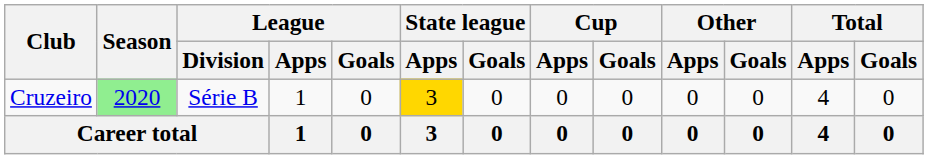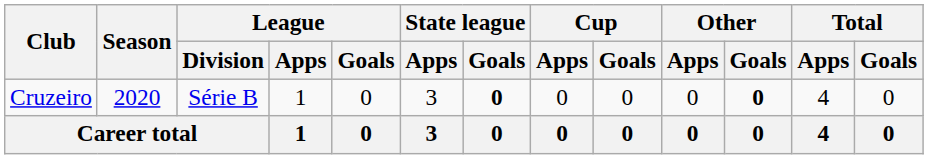(137, 97) lightgreen background -> (137, 97) no background
(431, 97) gold background -> (431, 97) no background
(497, 97) normal -> (497, 97) bold
(758, 97) normal -> (758, 97) bold
